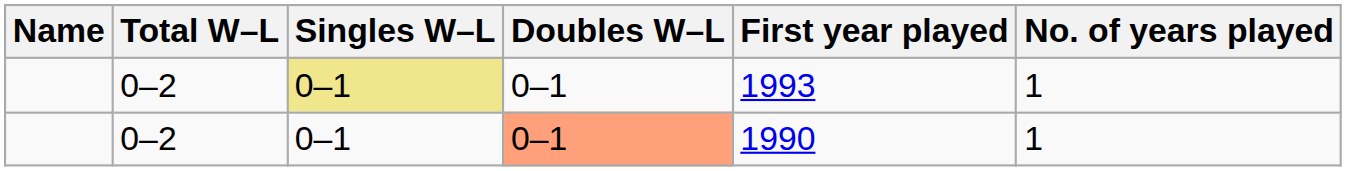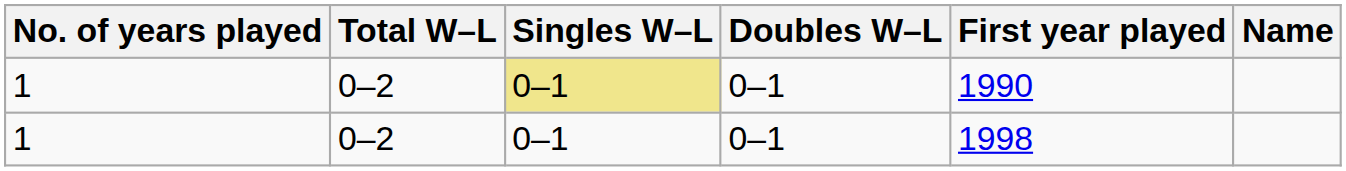columns swapped: (59, 31) <-> (1179, 31)
(778, 84) 1993 -> (996, 84) 1990
(539, 138) lightsalmon background -> (757, 138) no background
(778, 138) 1990 -> (996, 138) 1998
